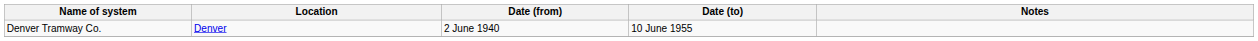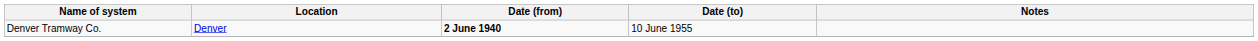(472, 28) normal -> (472, 28) bold
